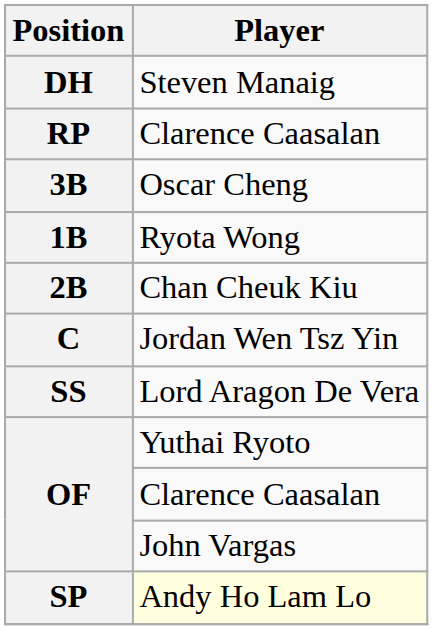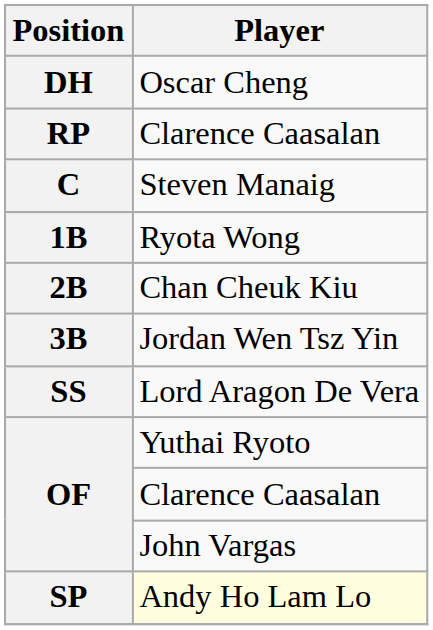(237, 81) Steven Manaig -> (224, 81) Oscar Cheng
(68, 184) 3B -> (68, 184) C
(224, 184) Oscar Cheng -> (237, 184) Steven Manaig
(68, 339) C -> (68, 339) 3B
